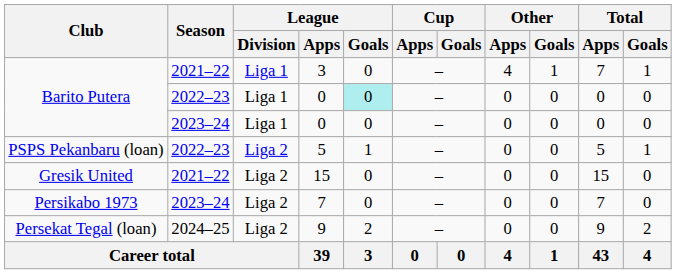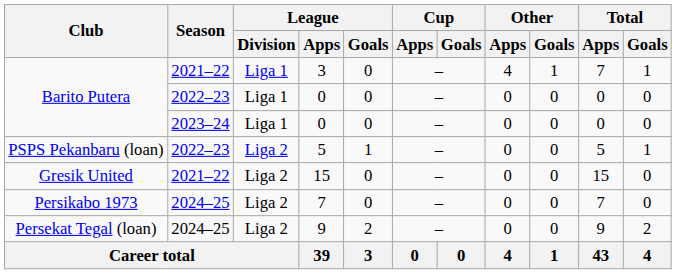(368, 96) paleturquoise background -> (368, 96) no background
(200, 202) 2023–24 -> (200, 202) 2024–25
